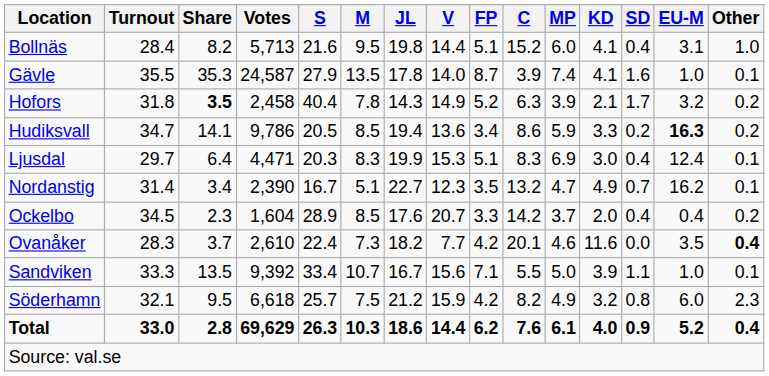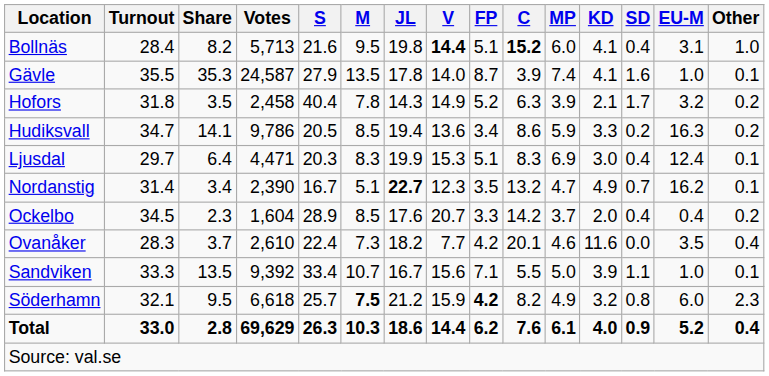(448, 46) normal -> (448, 46) bold
(524, 46) normal -> (524, 46) bold
(220, 103) bold -> (220, 103) normal
(687, 131) bold -> (687, 131) normal
(405, 187) normal -> (405, 187) bold
(747, 243) bold -> (747, 243) normal
(368, 300) normal -> (368, 300) bold
(486, 300) normal -> (486, 300) bold
